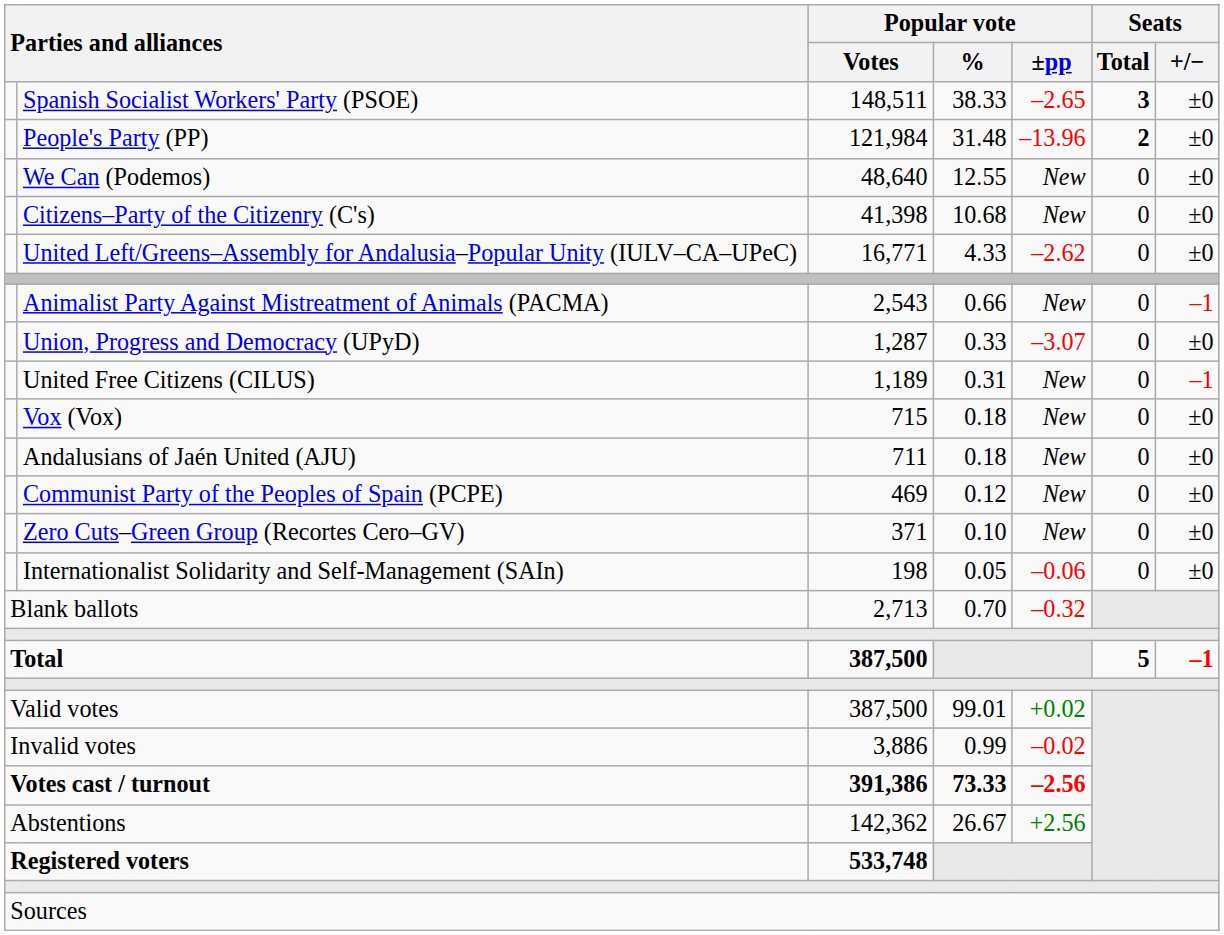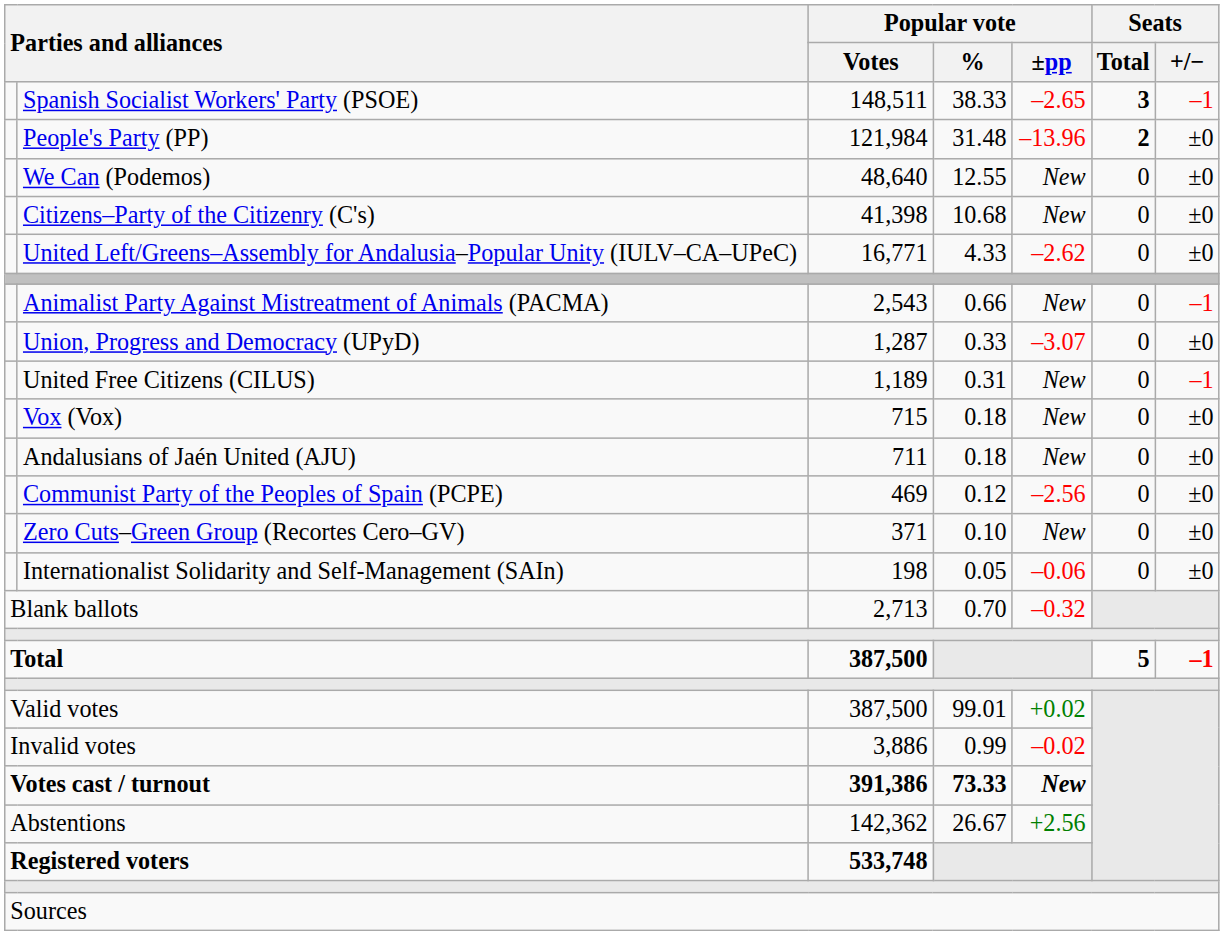(1201, 100) ±0 -> (1202, 100) –1
(1064, 494) New -> (1058, 494) –2.56
(1058, 785) –2.56 -> (1063, 785) New
